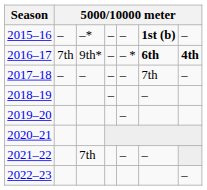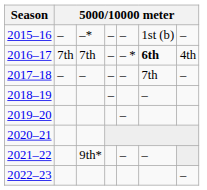(158, 35) bold -> (158, 35) normal
(91, 55) 9th* -> (87, 55) 7th
(190, 55) bold -> (188, 55) normal
(87, 155) 7th -> (91, 155) 9th*
